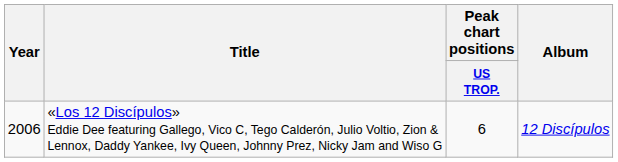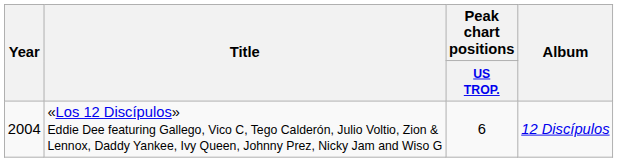(24, 129) 2006 -> (24, 129) 2004
